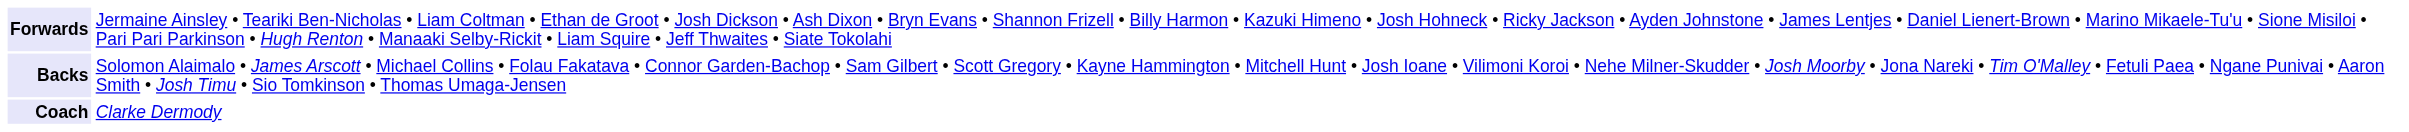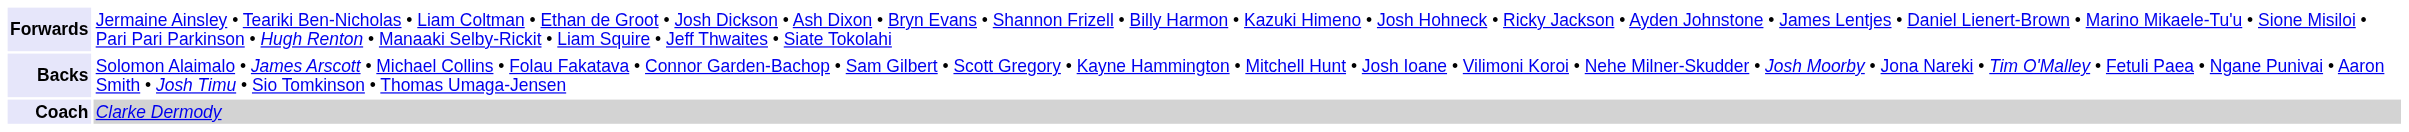(159, 112) no background -> (159, 112) lightgrey background
